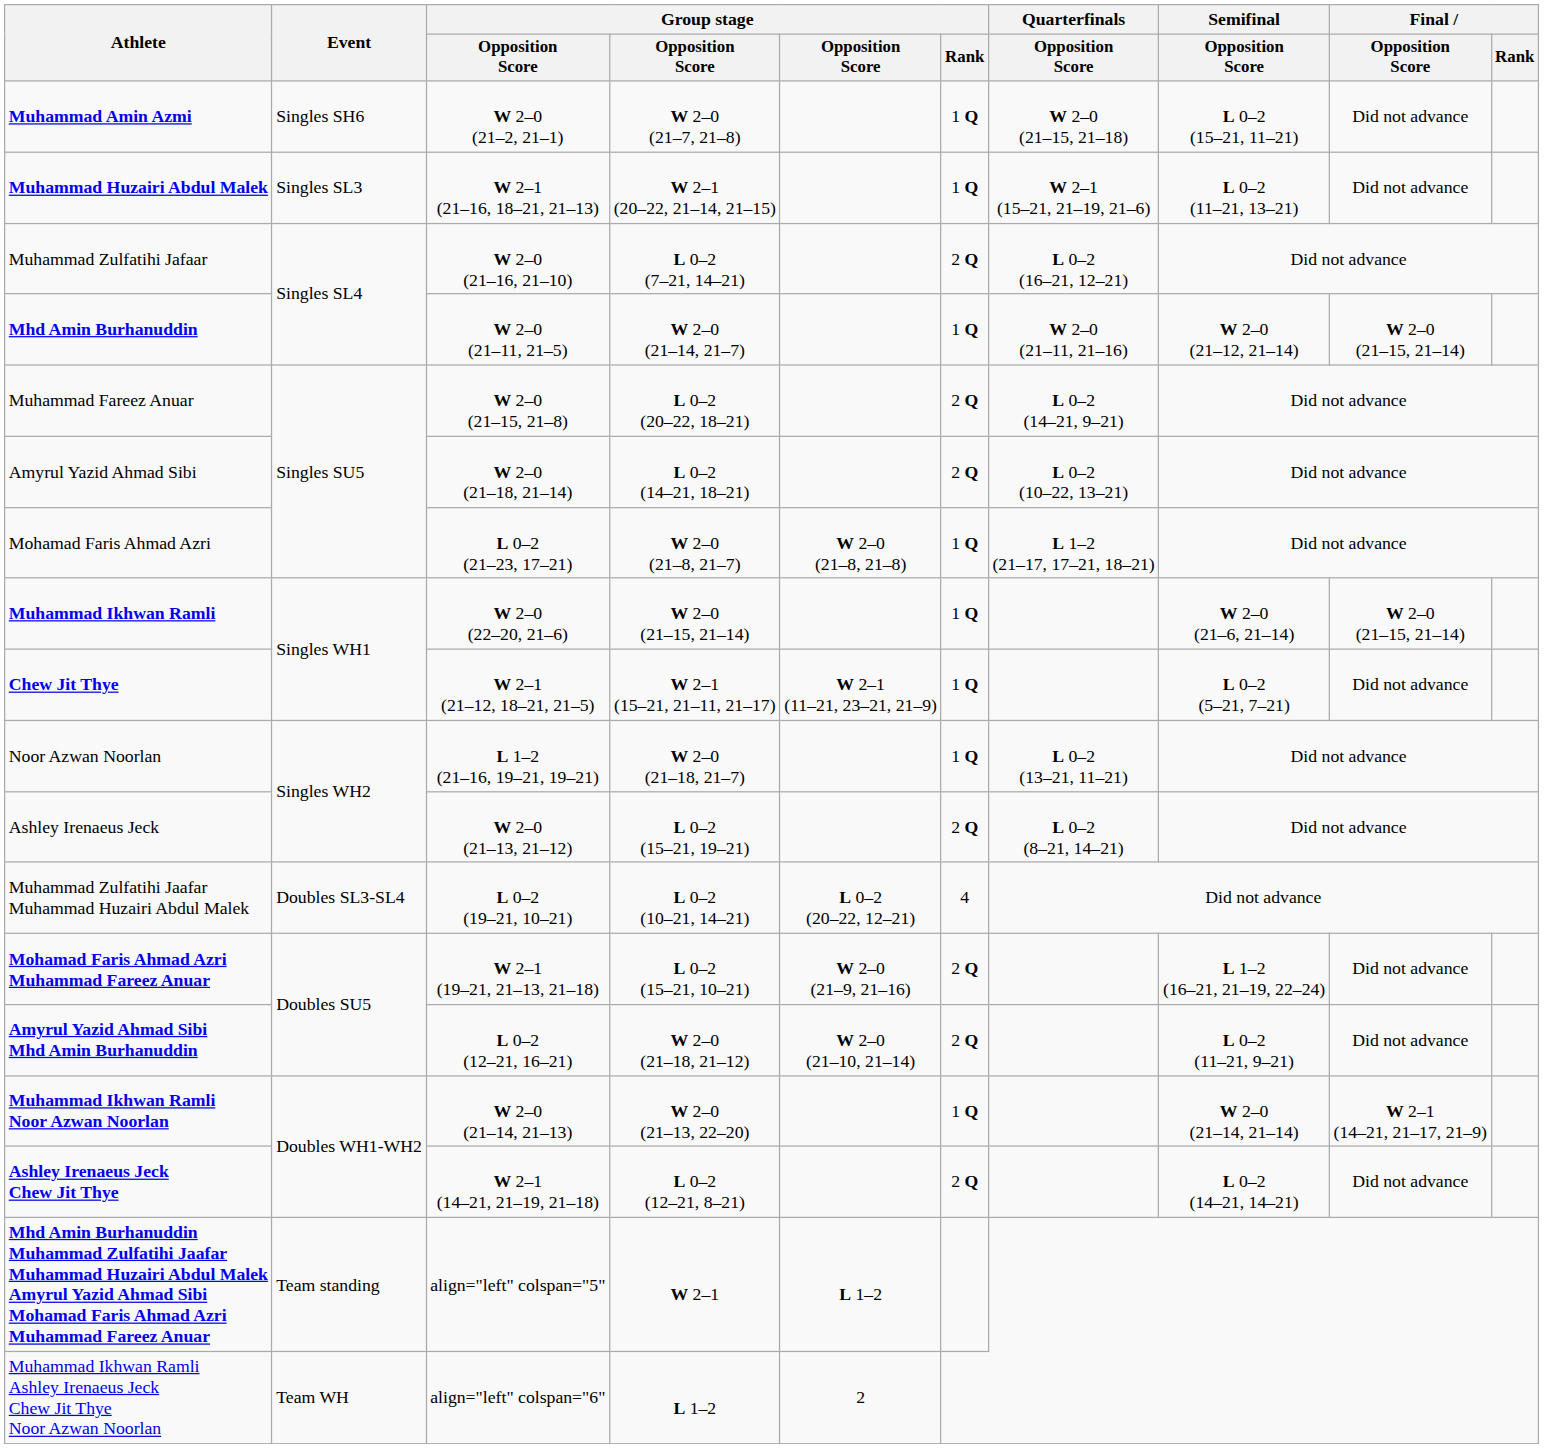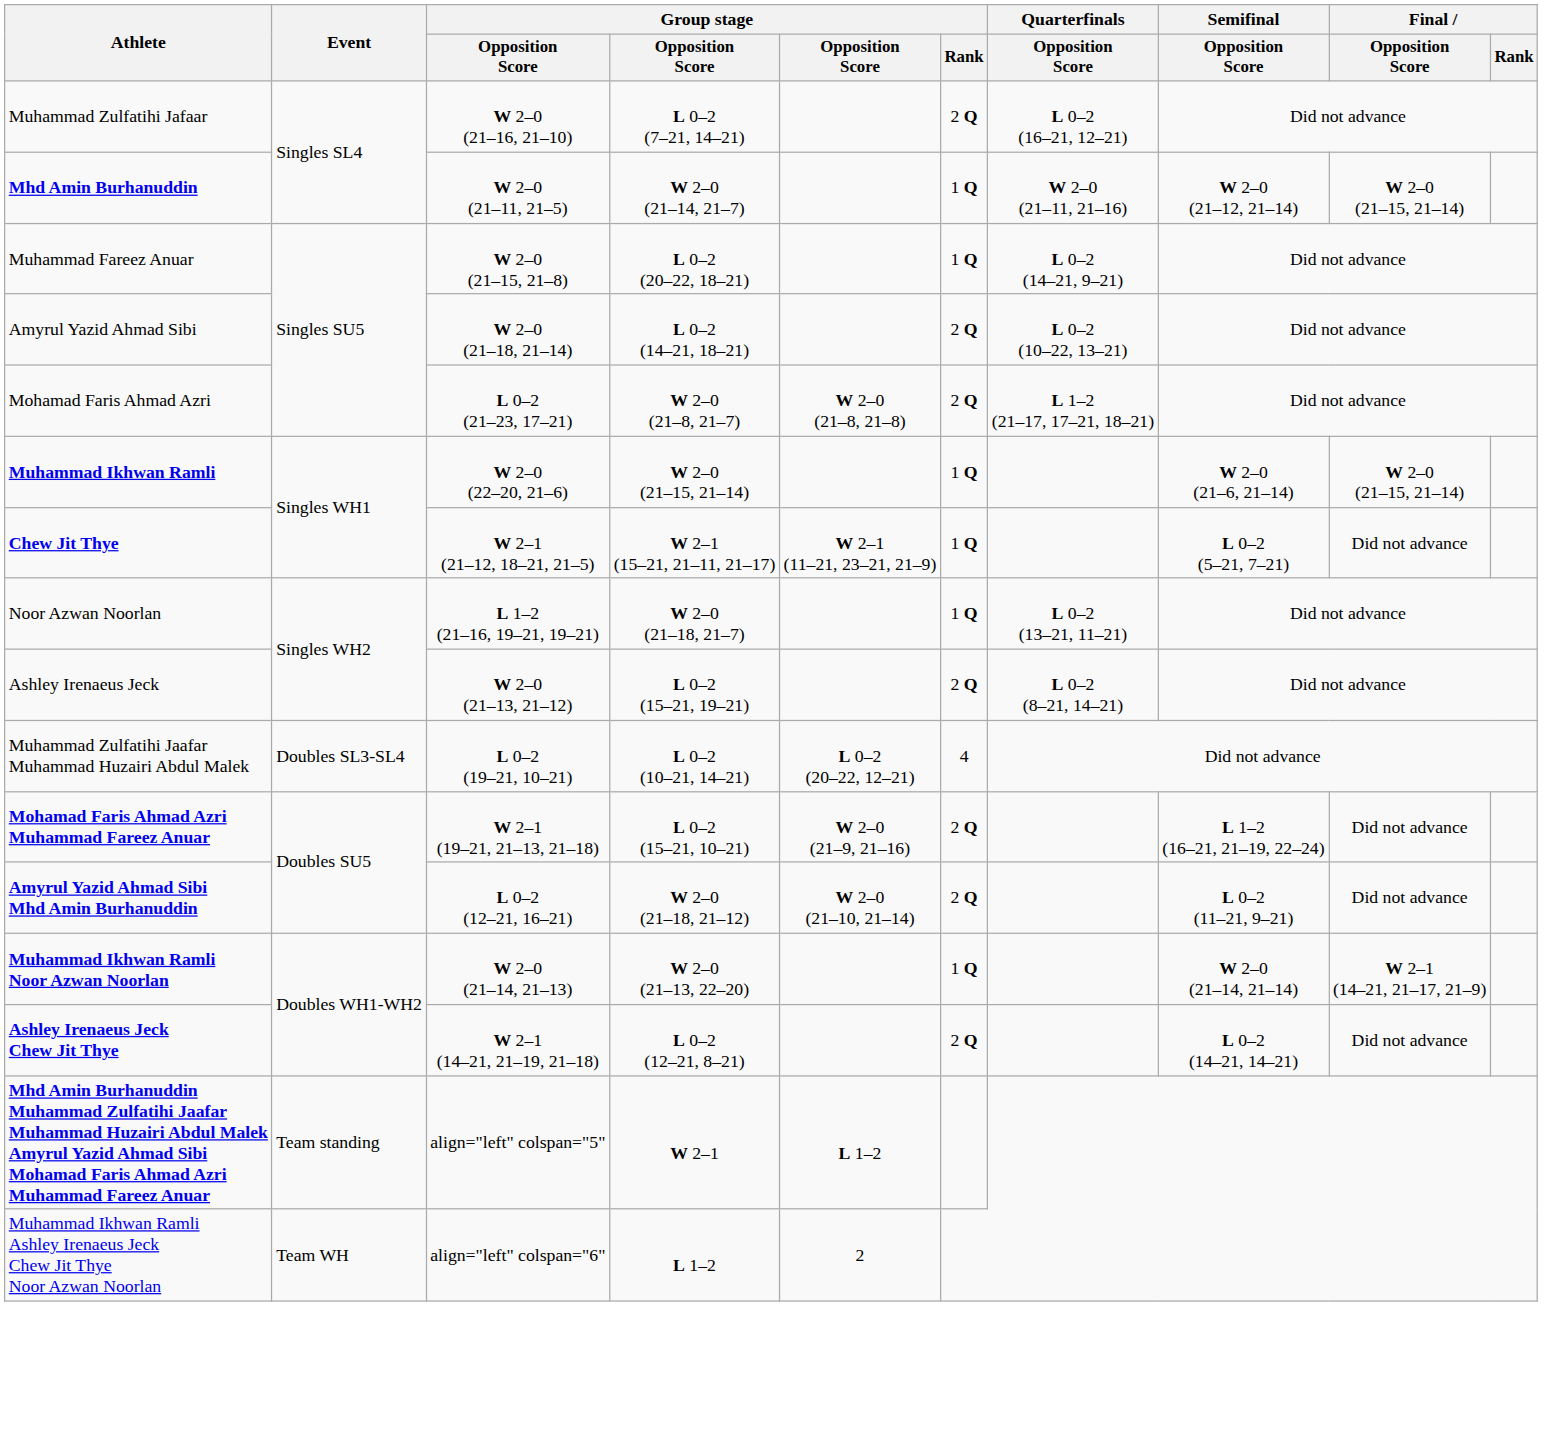- row: (100, 116)
- row: (138, 187)
(965, 401) 2 Q -> (964, 259) 1 Q
(965, 543) 1 Q -> (964, 401) 2 Q
